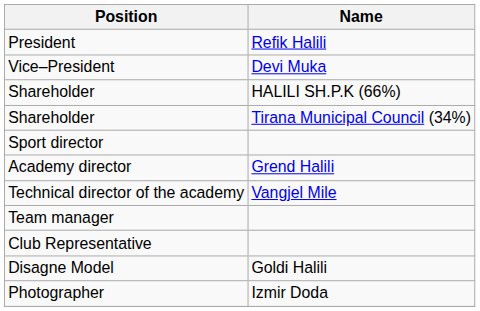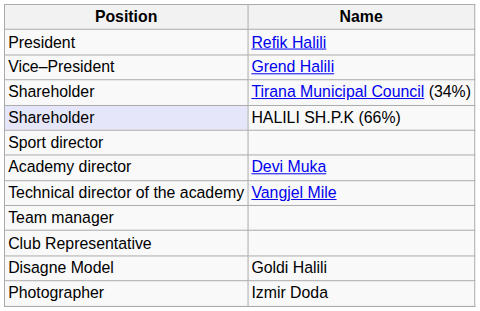(289, 67) Devi Muka -> (293, 67) Grend Halili
(326, 92) HALILI SH.P.K (66%) -> (361, 92) Tirana Municipal Council (34%)
(51, 117) no background -> (51, 117) lavender background
(361, 117) Tirana Municipal Council (34%) -> (326, 117) HALILI SH.P.K (66%)
(293, 167) Grend Halili -> (289, 167) Devi Muka
